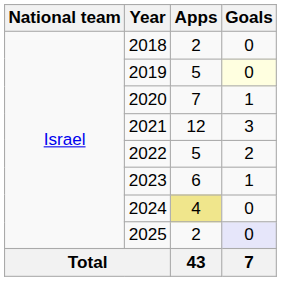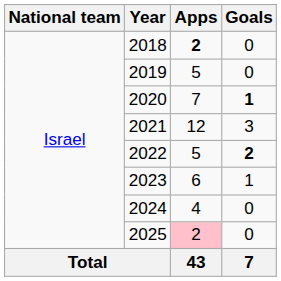(196, 45) normal -> (196, 45) bold
(249, 72) lightyellow background -> (249, 72) no background
(249, 99) normal -> (249, 99) bold
(249, 153) normal -> (249, 153) bold
(196, 208) khaki background -> (196, 208) no background
(196, 235) no background -> (196, 235) pink background
(249, 235) lavender background -> (249, 235) no background
